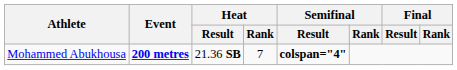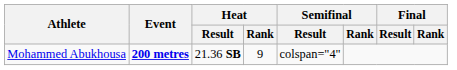(260, 54) 7 -> (260, 54) 9
(313, 54) bold -> (310, 54) normal
